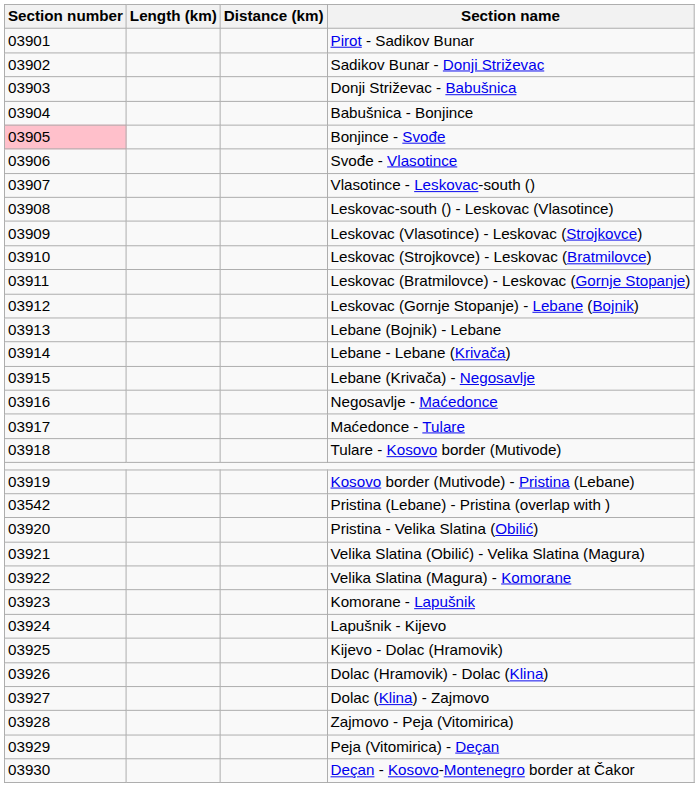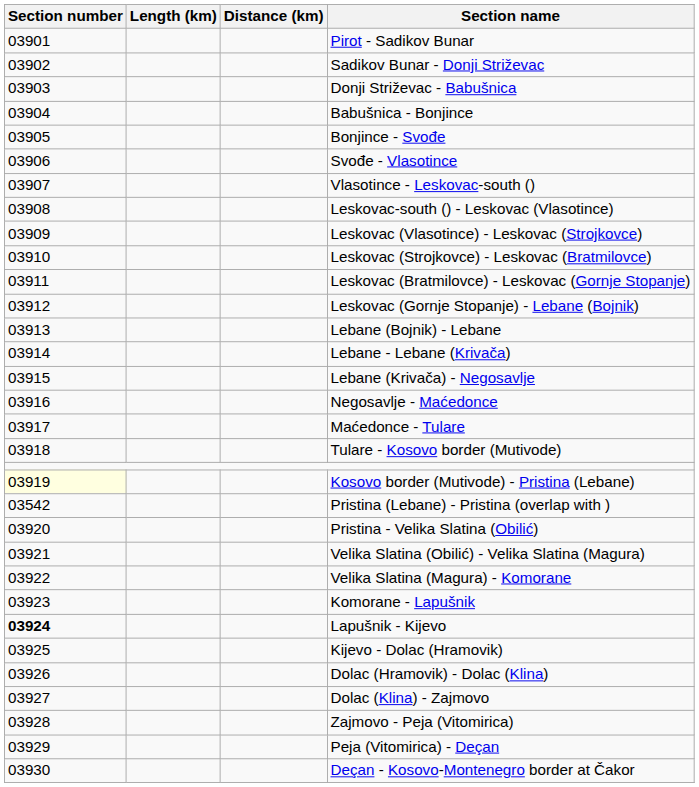(29, 137) pink background -> (29, 137) no background
(29, 481) no background -> (29, 481) lightyellow background
(29, 626) normal -> (29, 626) bold
